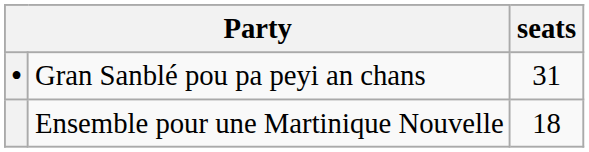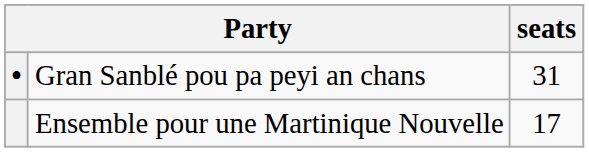(547, 123) 18 -> (547, 123) 17
